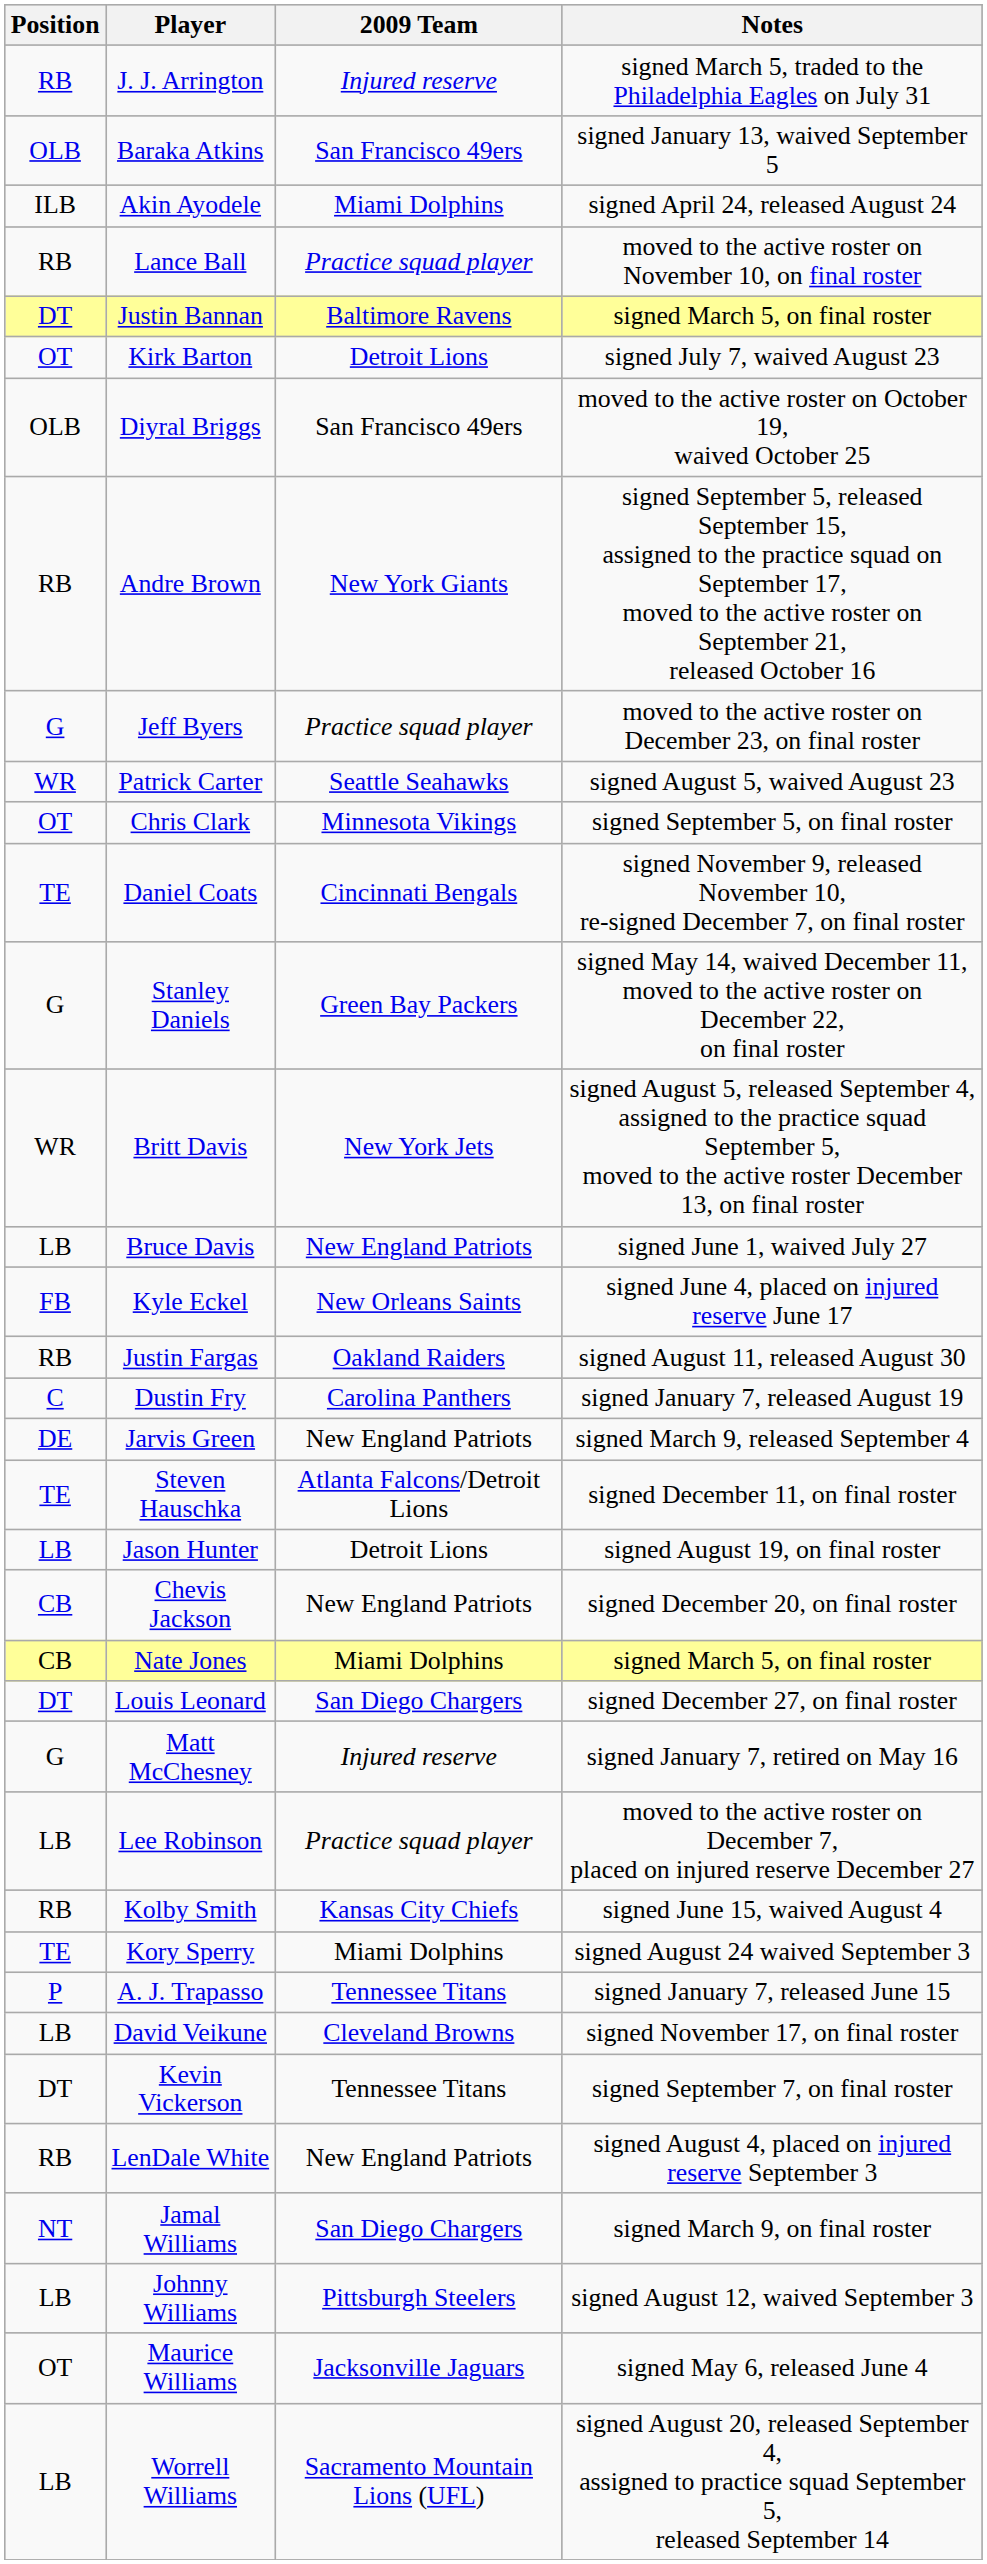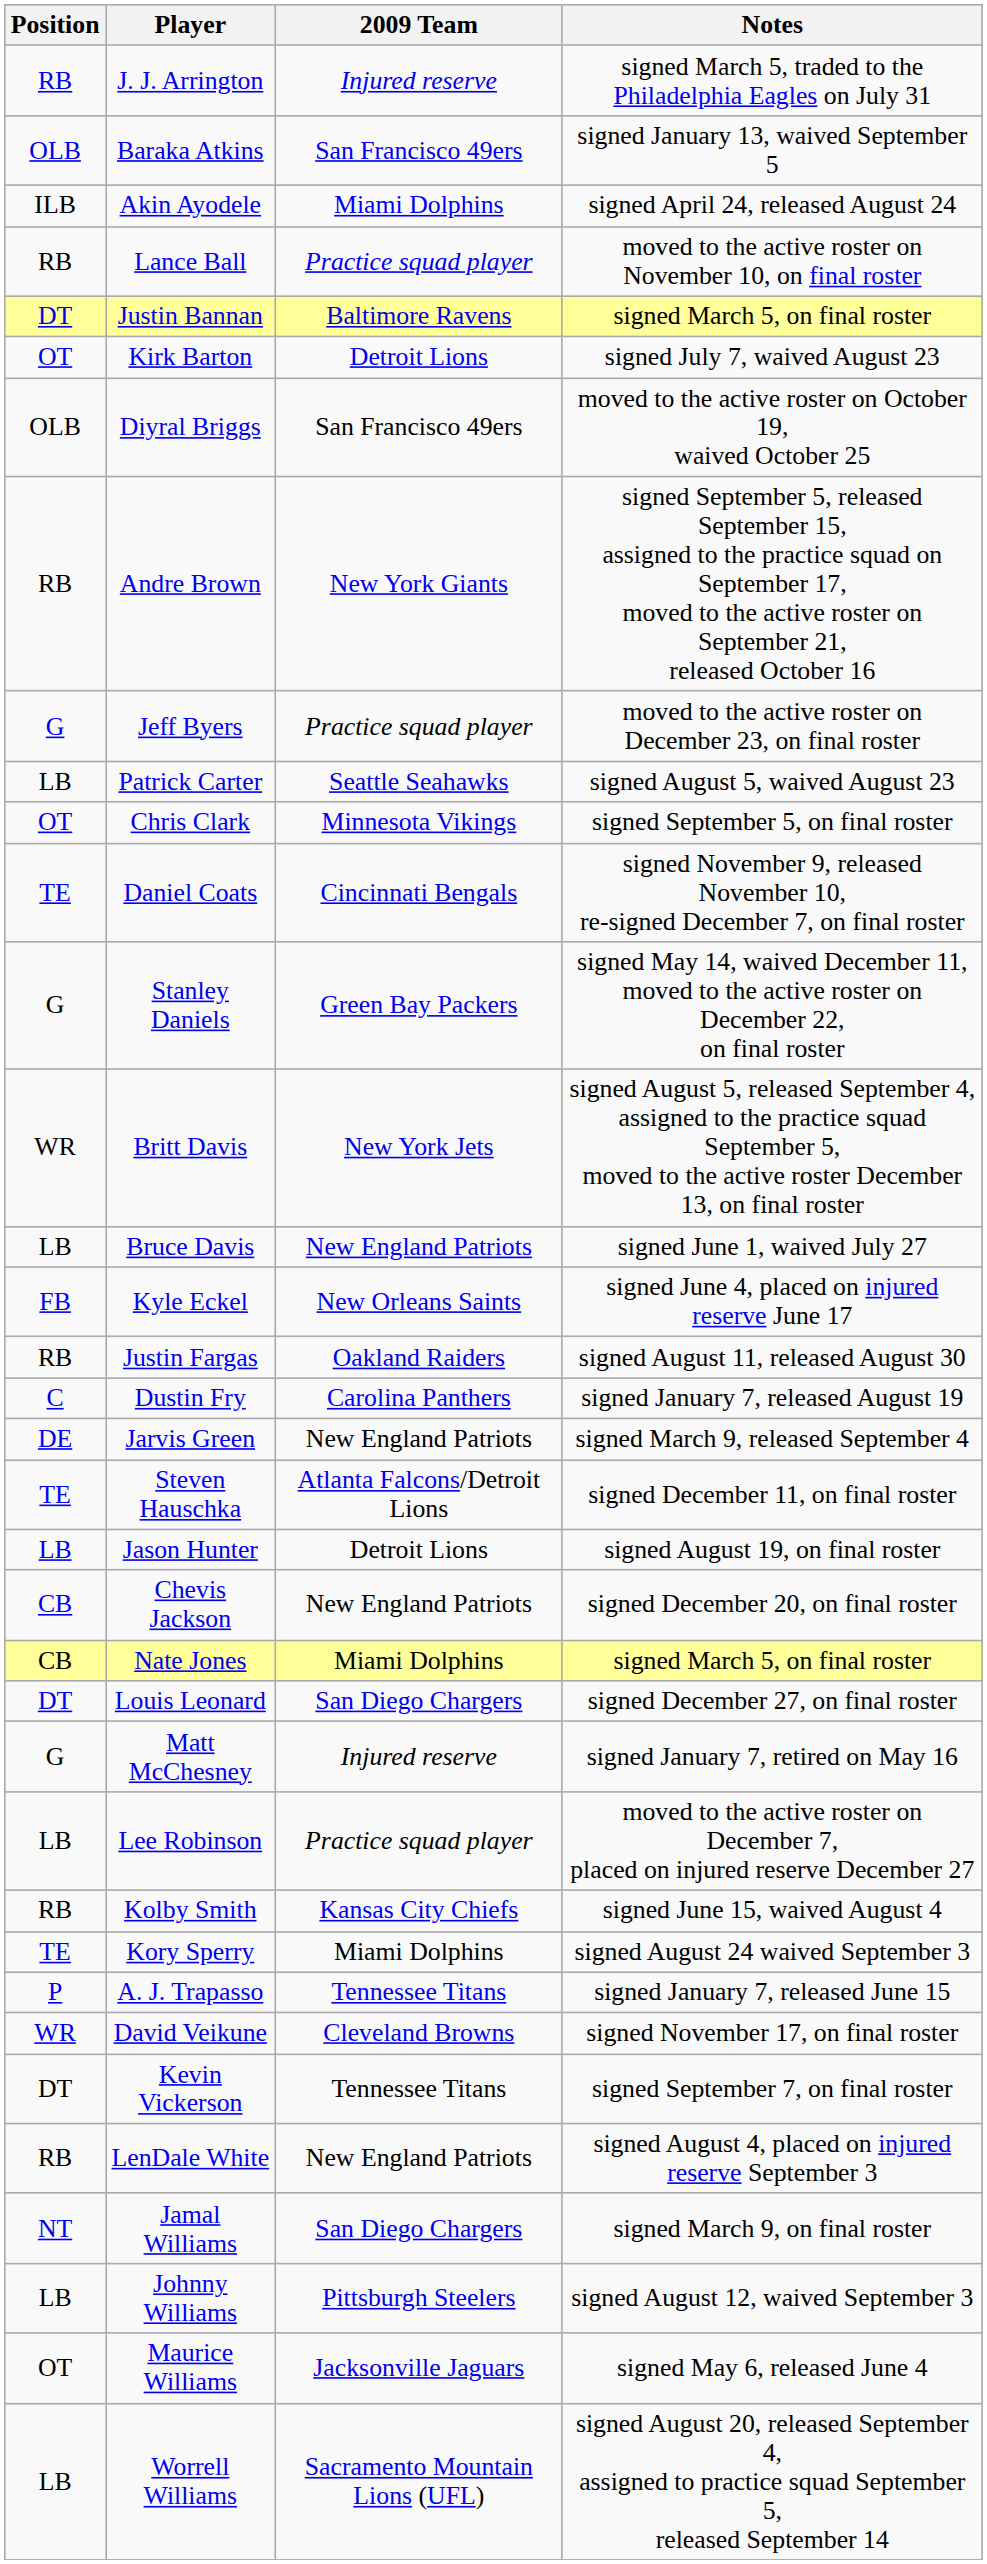(55, 781) WR -> (55, 781) LB
(55, 2032) LB -> (55, 2032) WR
